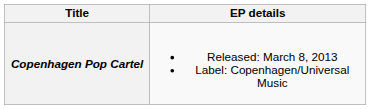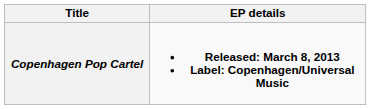(258, 70) normal -> (258, 70) bold
